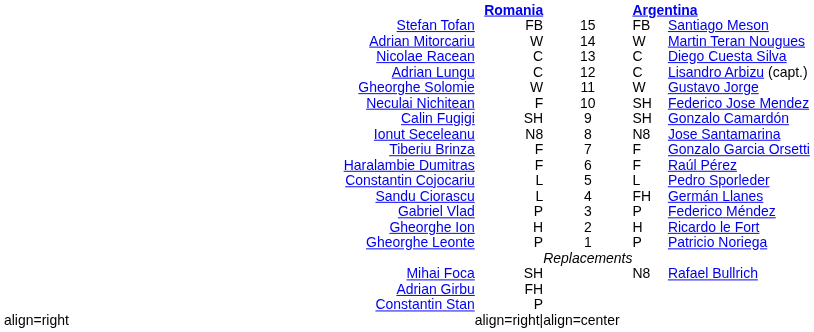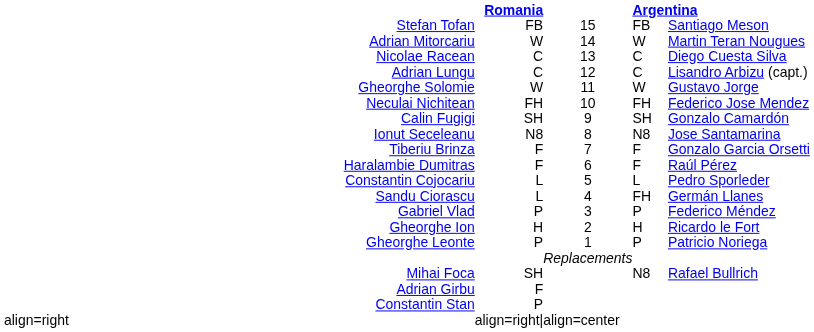(539, 103) F -> (534, 103) FH
(642, 103) SH -> (642, 103) FH
(534, 289) FH -> (539, 289) F
